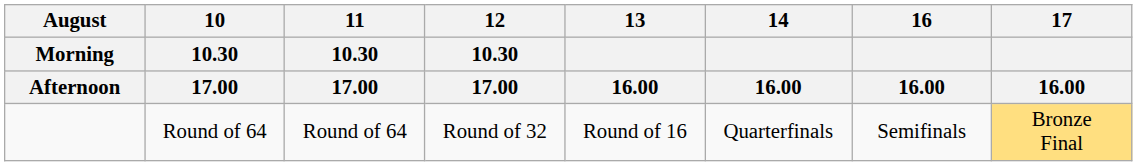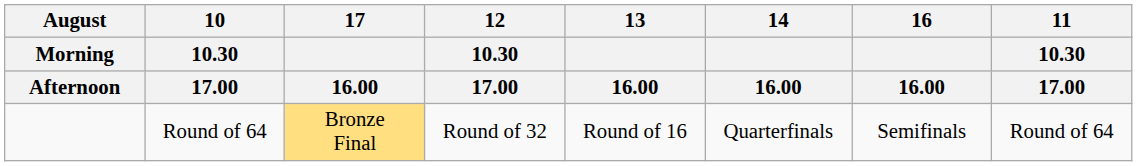columns swapped: (355, 86) <-> (1062, 86)
